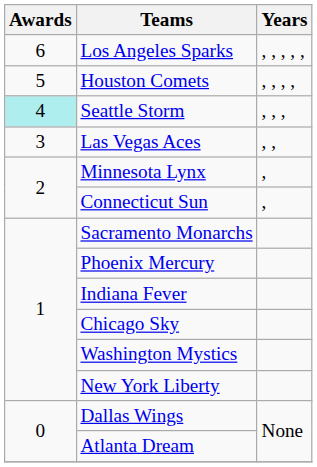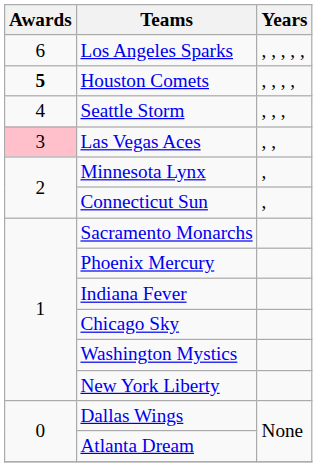(40, 80) normal -> (40, 80) bold
(40, 111) paleturquoise background -> (40, 111) no background
(40, 141) no background -> (40, 141) pink background
